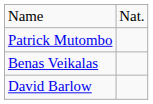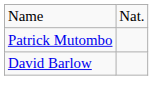- row: (53, 63)
